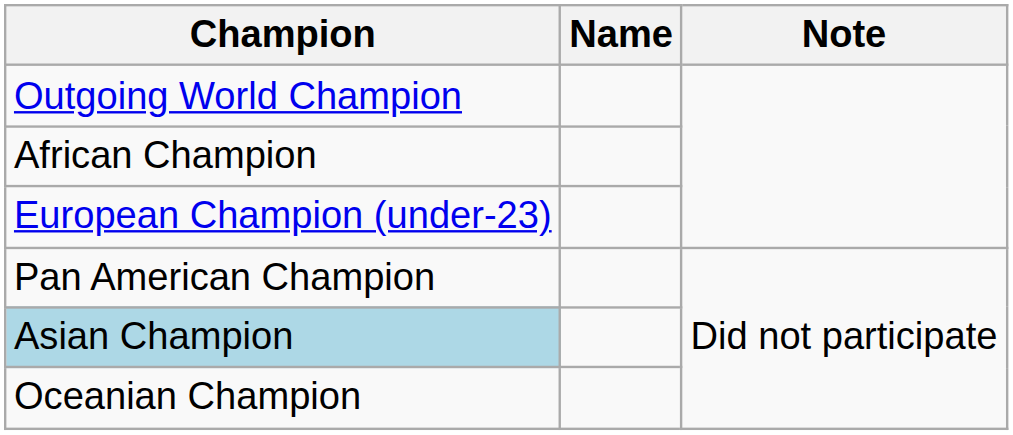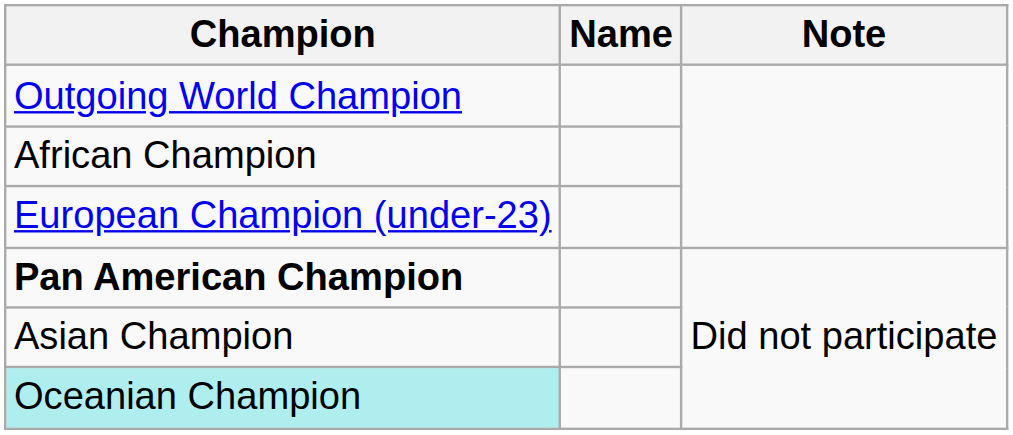(225, 276) normal -> (239, 276) bold
(154, 336) lightblue background -> (154, 336) no background
(188, 397) no background -> (188, 397) paleturquoise background
